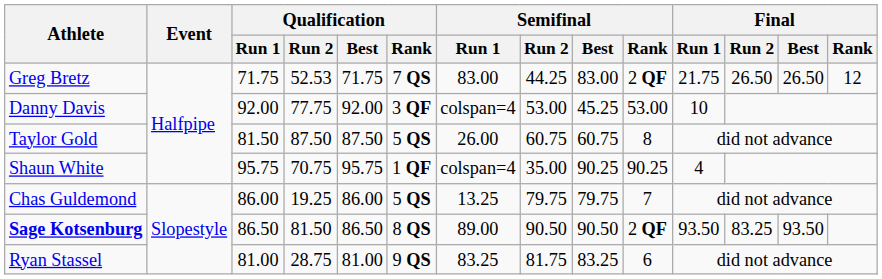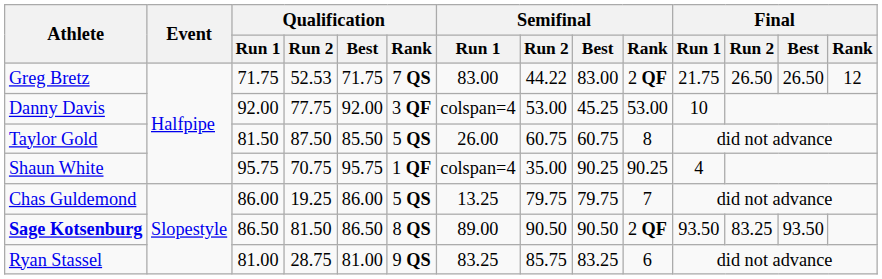(546, 78) 44.25 -> (546, 78) 44.22
(362, 138) 87.50 -> (362, 138) 85.50
(546, 259) 81.75 -> (546, 259) 85.75
